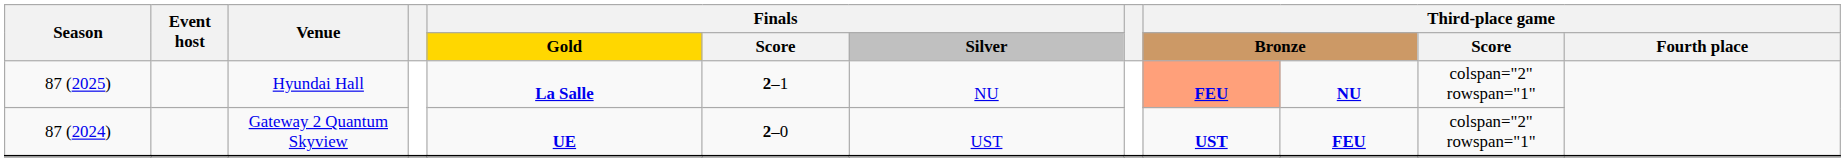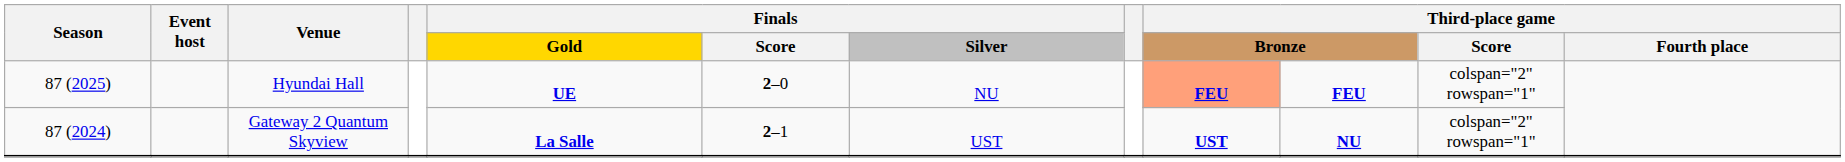(564, 94) La Salle -> (564, 94) UE
(775, 84) 2–1 -> (775, 84) 2–0
(1349, 94) NU -> (1349, 94) FEU
(564, 141) UE -> (564, 141) La Salle
(775, 131) 2–0 -> (775, 131) 2–1
(1349, 141) FEU -> (1349, 141) NU
